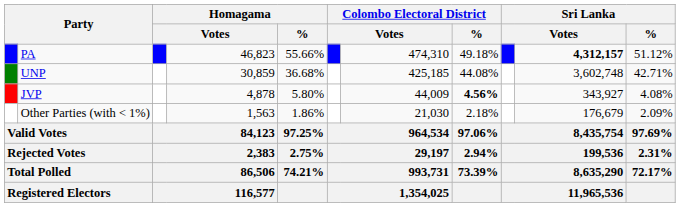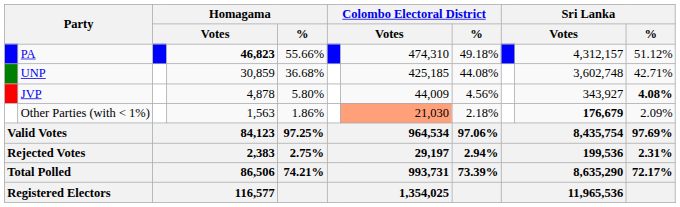(258, 53) normal -> (258, 53) bold
(598, 53) bold -> (598, 53) normal
(481, 93) bold -> (482, 93) normal
(656, 93) normal -> (655, 93) bold
(432, 113) no background -> (432, 113) lightsalmon background
(603, 113) normal -> (603, 113) bold
